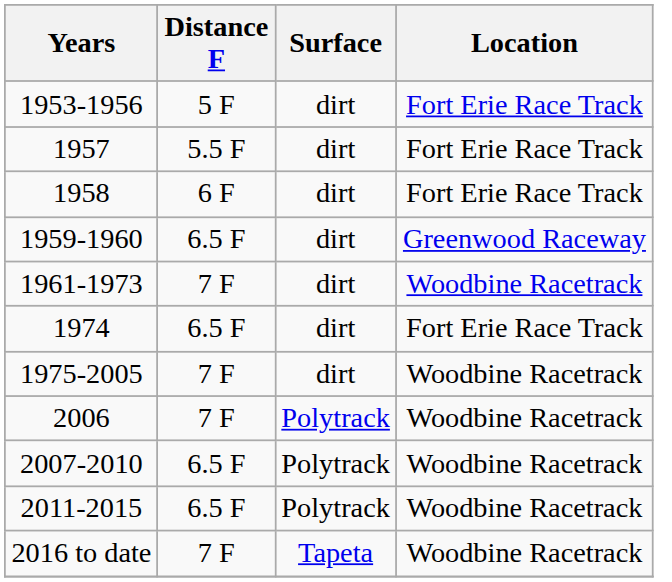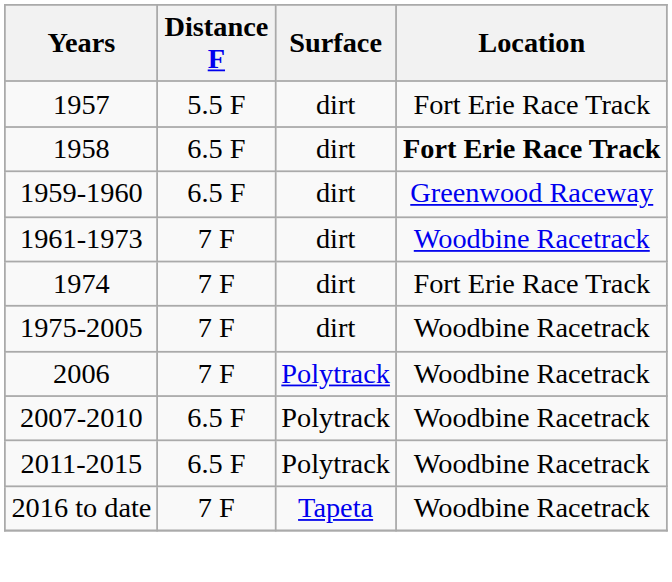- row: (81, 103)
(216, 193) 6 F -> (216, 148) 6.5 F
(524, 193) normal -> (532, 148) bold
(216, 328) 6.5 F -> (216, 283) 7 F
